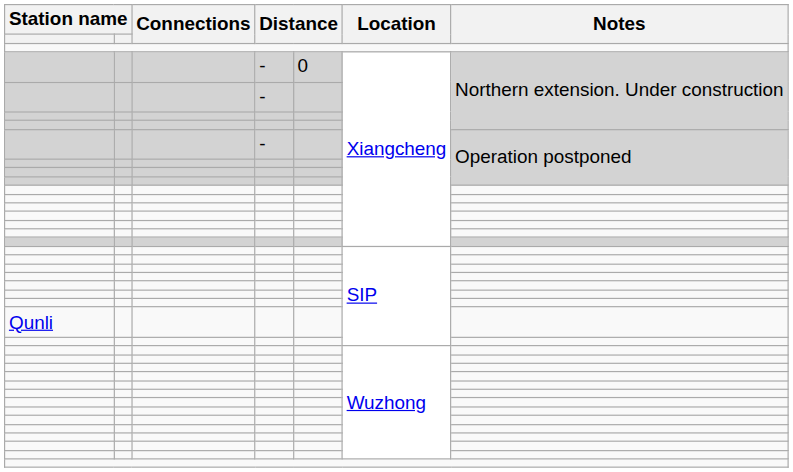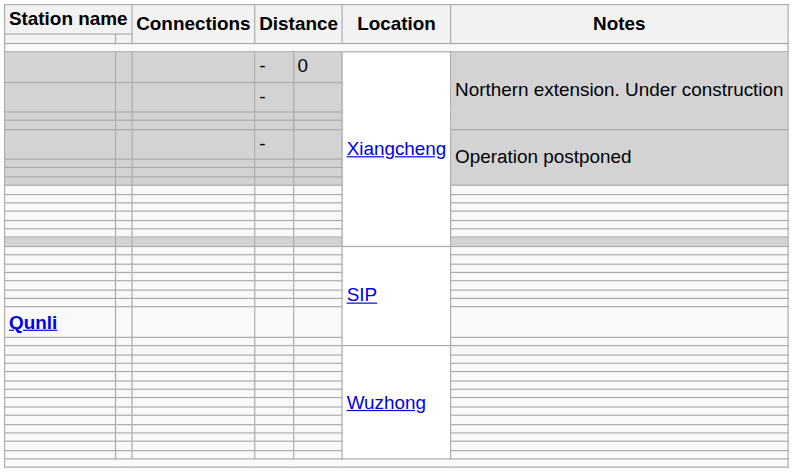(31, 321) normal -> (33, 321) bold
